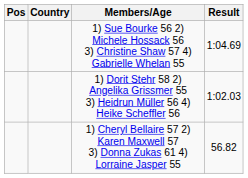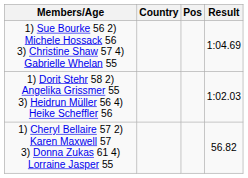columns swapped: (16, 12) <-> (138, 12)
